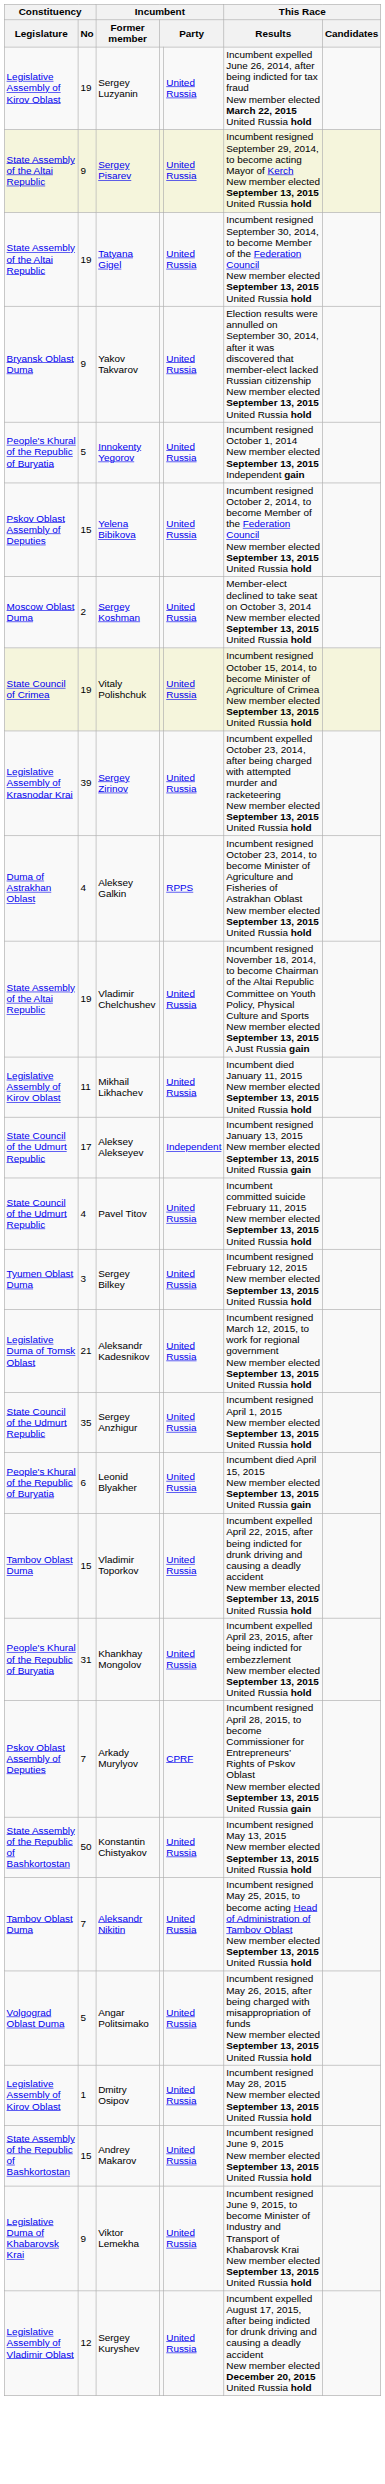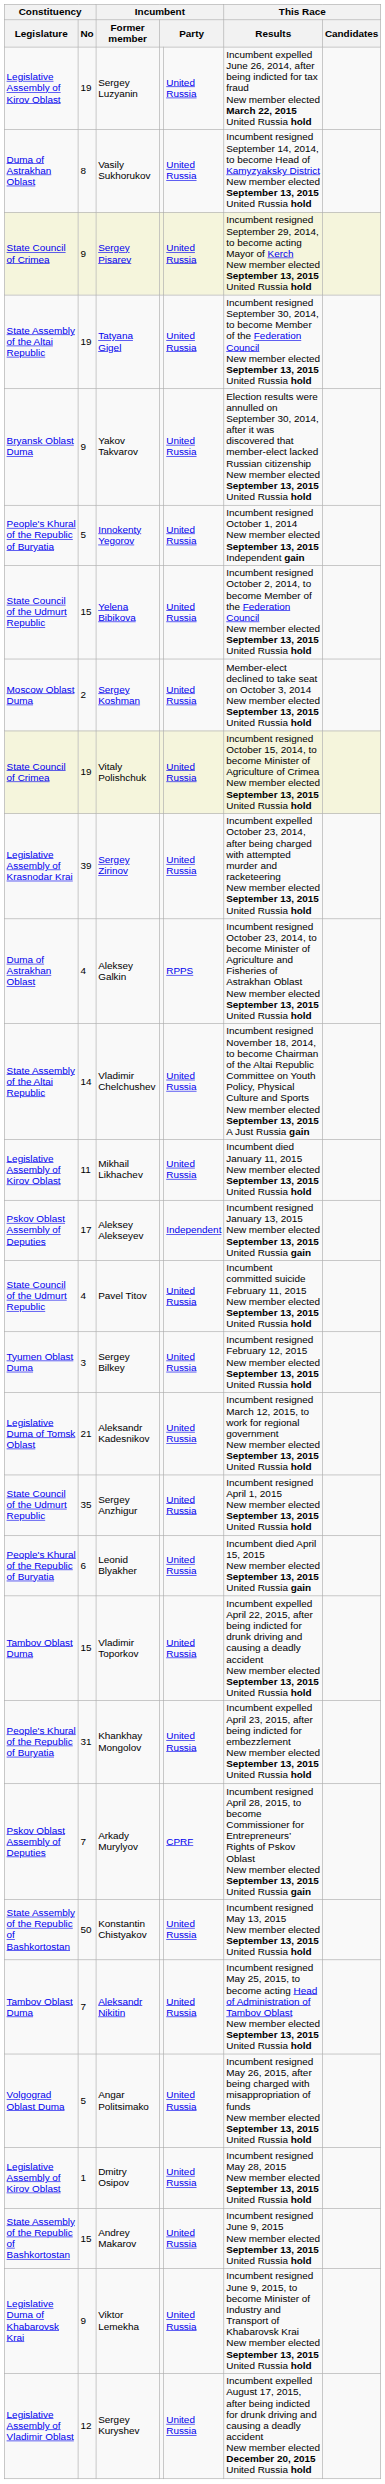+ row: (124, 171)
(41, 171) State Assembly of the Altai Republic -> (36, 253) State Council of Crimea
(36, 529) Pskov Oblast Assembly of Deputies -> (37, 612) State Council of the Udmurt Republic
(86, 999) 19 -> (86, 1081) 14
(37, 1147) State Council of the Udmurt Republic -> (36, 1230) Pskov Oblast Assembly of Deputies
